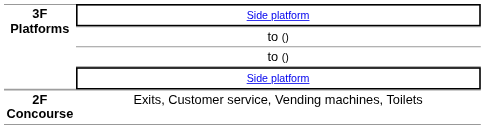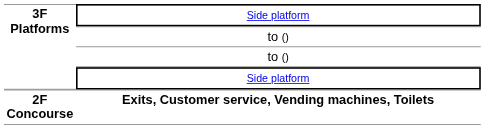(278, 100) normal -> (278, 100) bold
